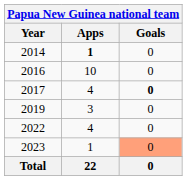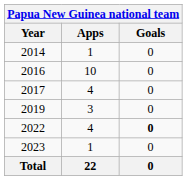(90, 52) bold -> (90, 52) normal
(151, 90) bold -> (151, 90) normal
(151, 128) normal -> (151, 128) bold
(151, 147) lightsalmon background -> (151, 147) no background
